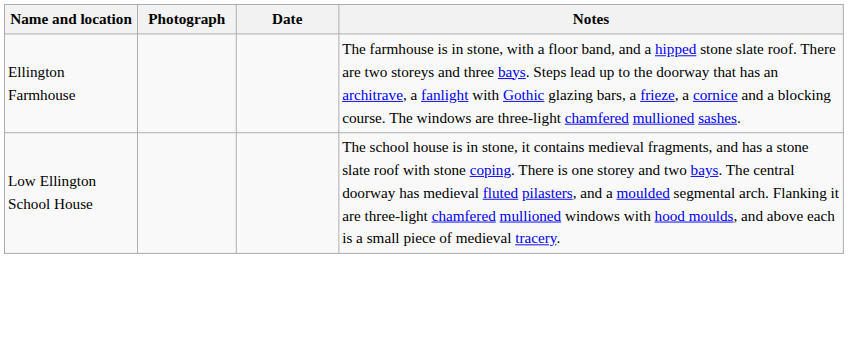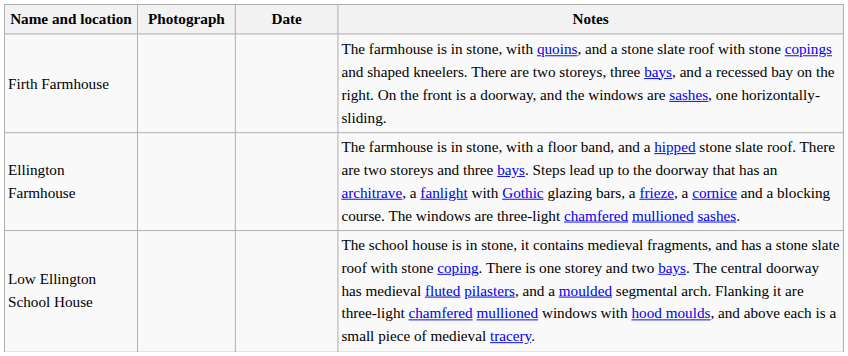+ row: (58, 83)
